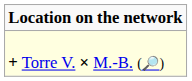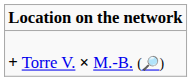(86, 62) lightyellow background -> (86, 62) no background
